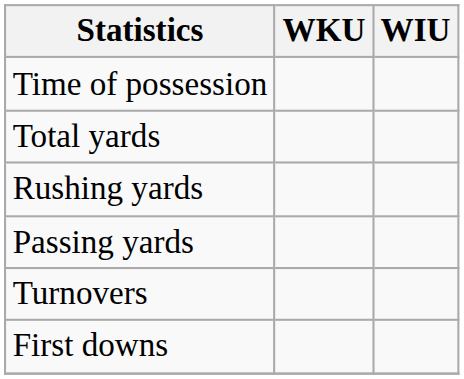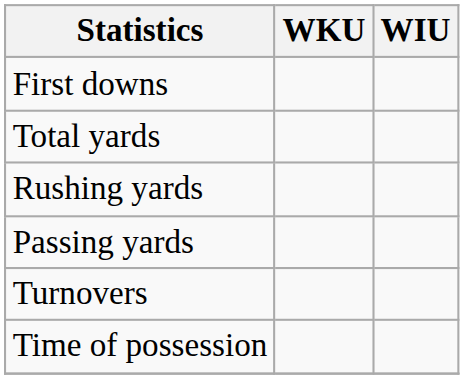rows swapped: (90, 346) <-> (140, 83)
